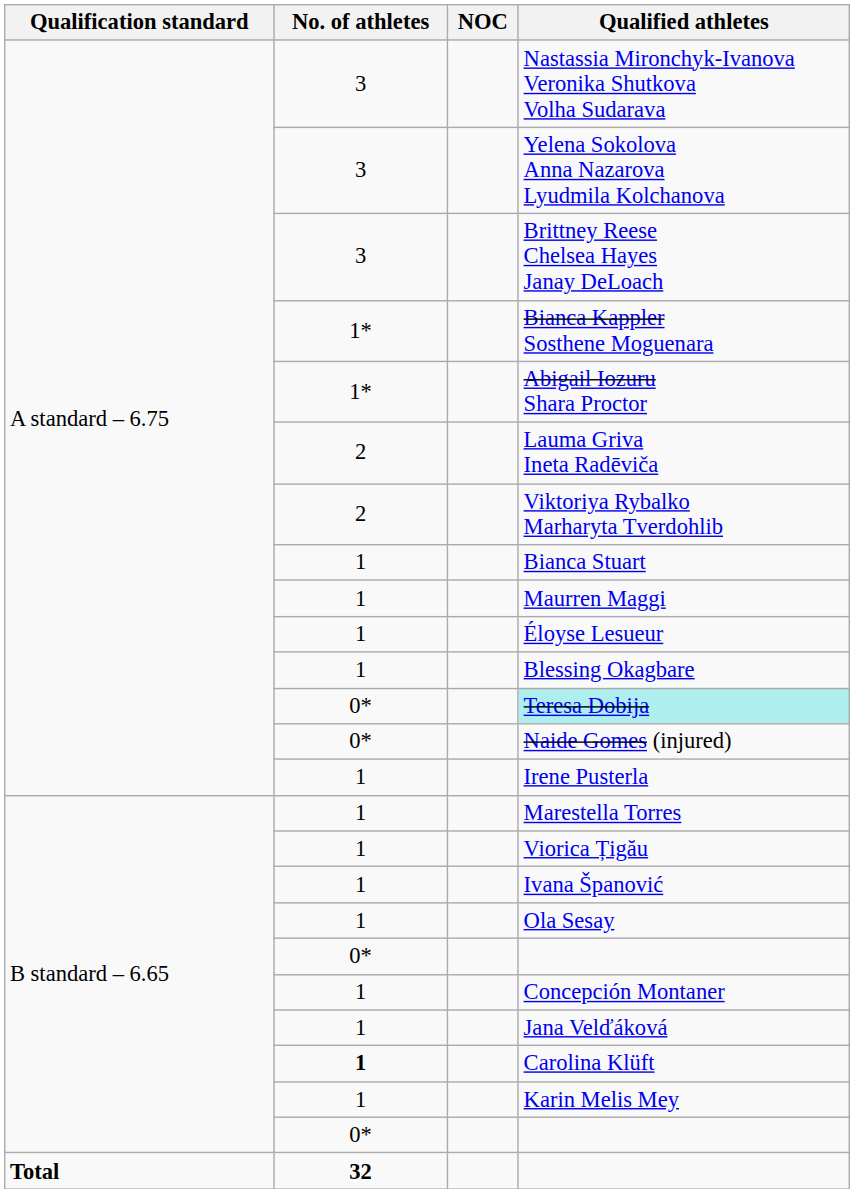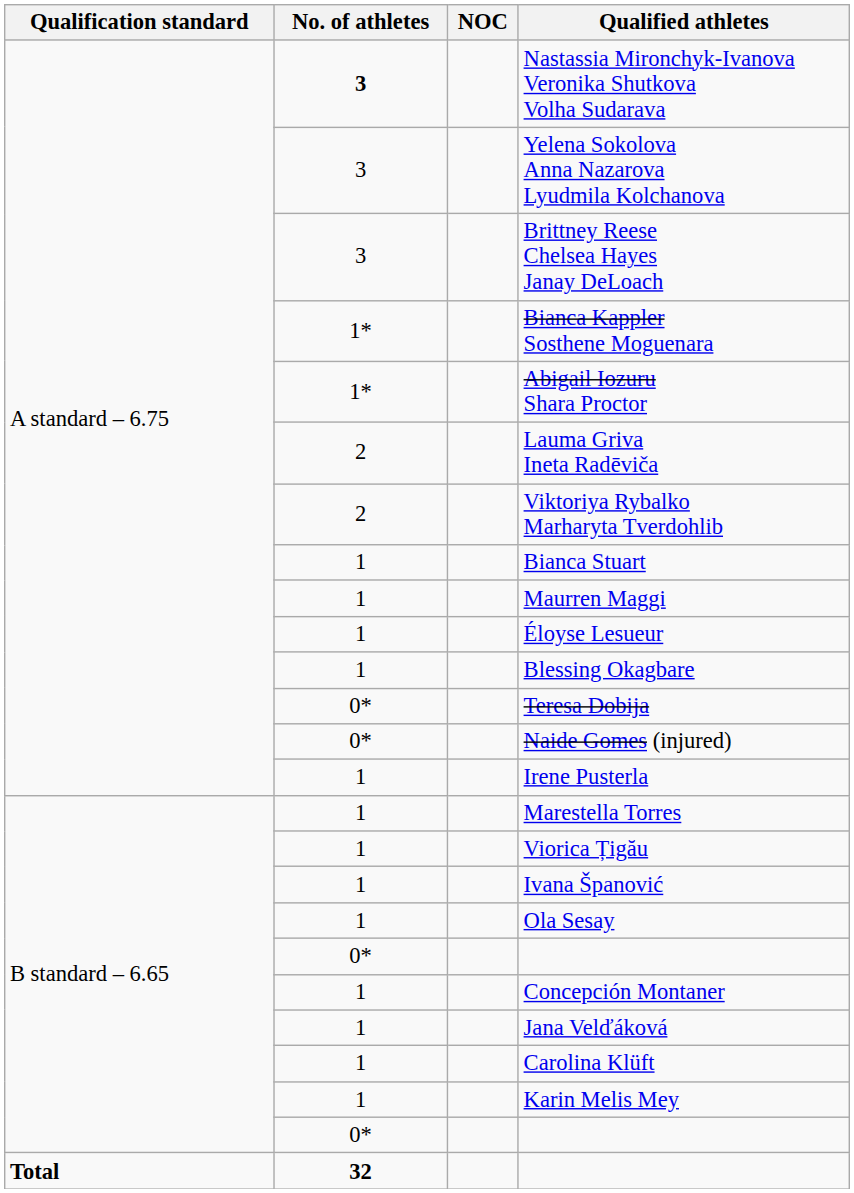(361, 83) normal -> (361, 83) bold
(586, 705) paleturquoise background -> (586, 705) no background
(361, 1063) bold -> (361, 1063) normal
